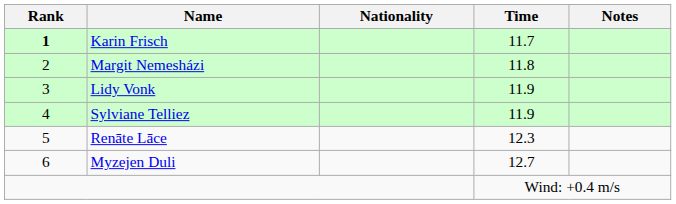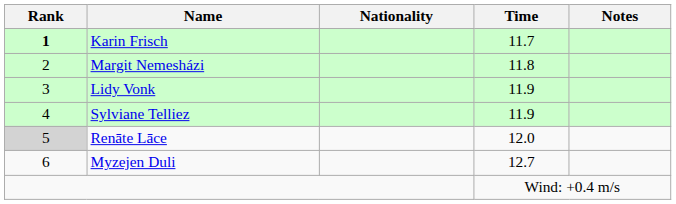(46, 138) no background -> (46, 138) lightgrey background
(521, 138) 12.3 -> (521, 138) 12.0
